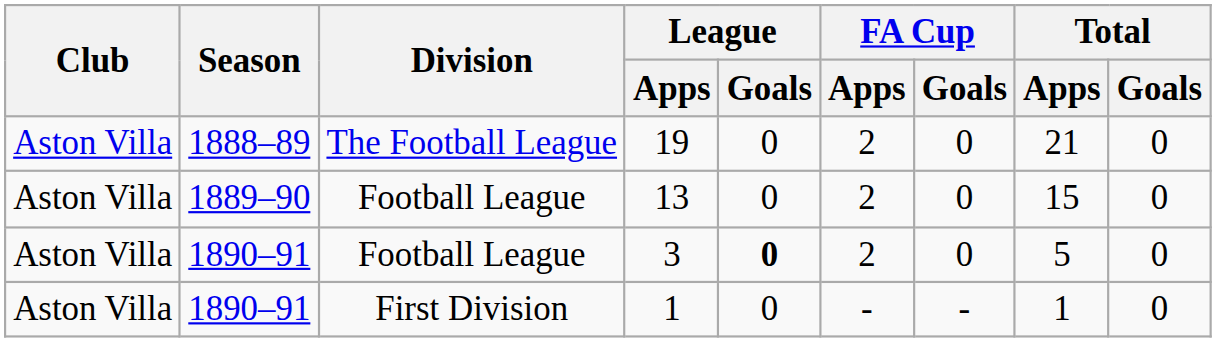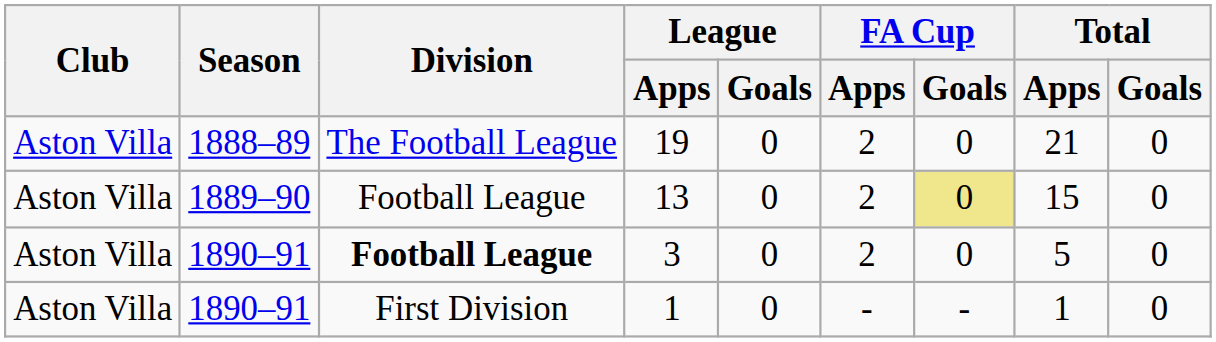(964, 198) no background -> (964, 198) khaki background
(472, 253) normal -> (472, 253) bold
(769, 253) bold -> (769, 253) normal
